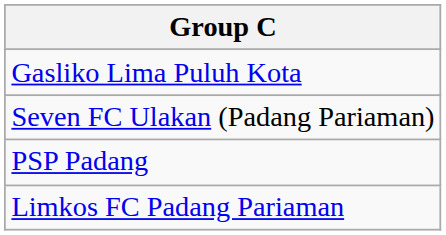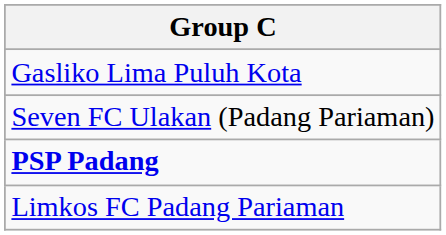(80, 161) normal -> (85, 161) bold
